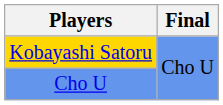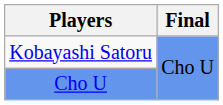(81, 52) gold background -> (81, 52) no background
